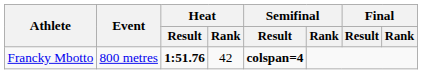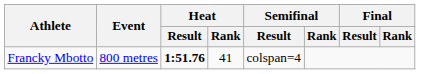(226, 58) 42 -> (226, 58) 41
(275, 58) bold -> (274, 58) normal
